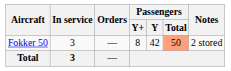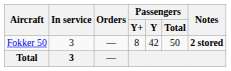(176, 43) lightsalmon background -> (175, 43) no background
(207, 43) normal -> (207, 43) bold
